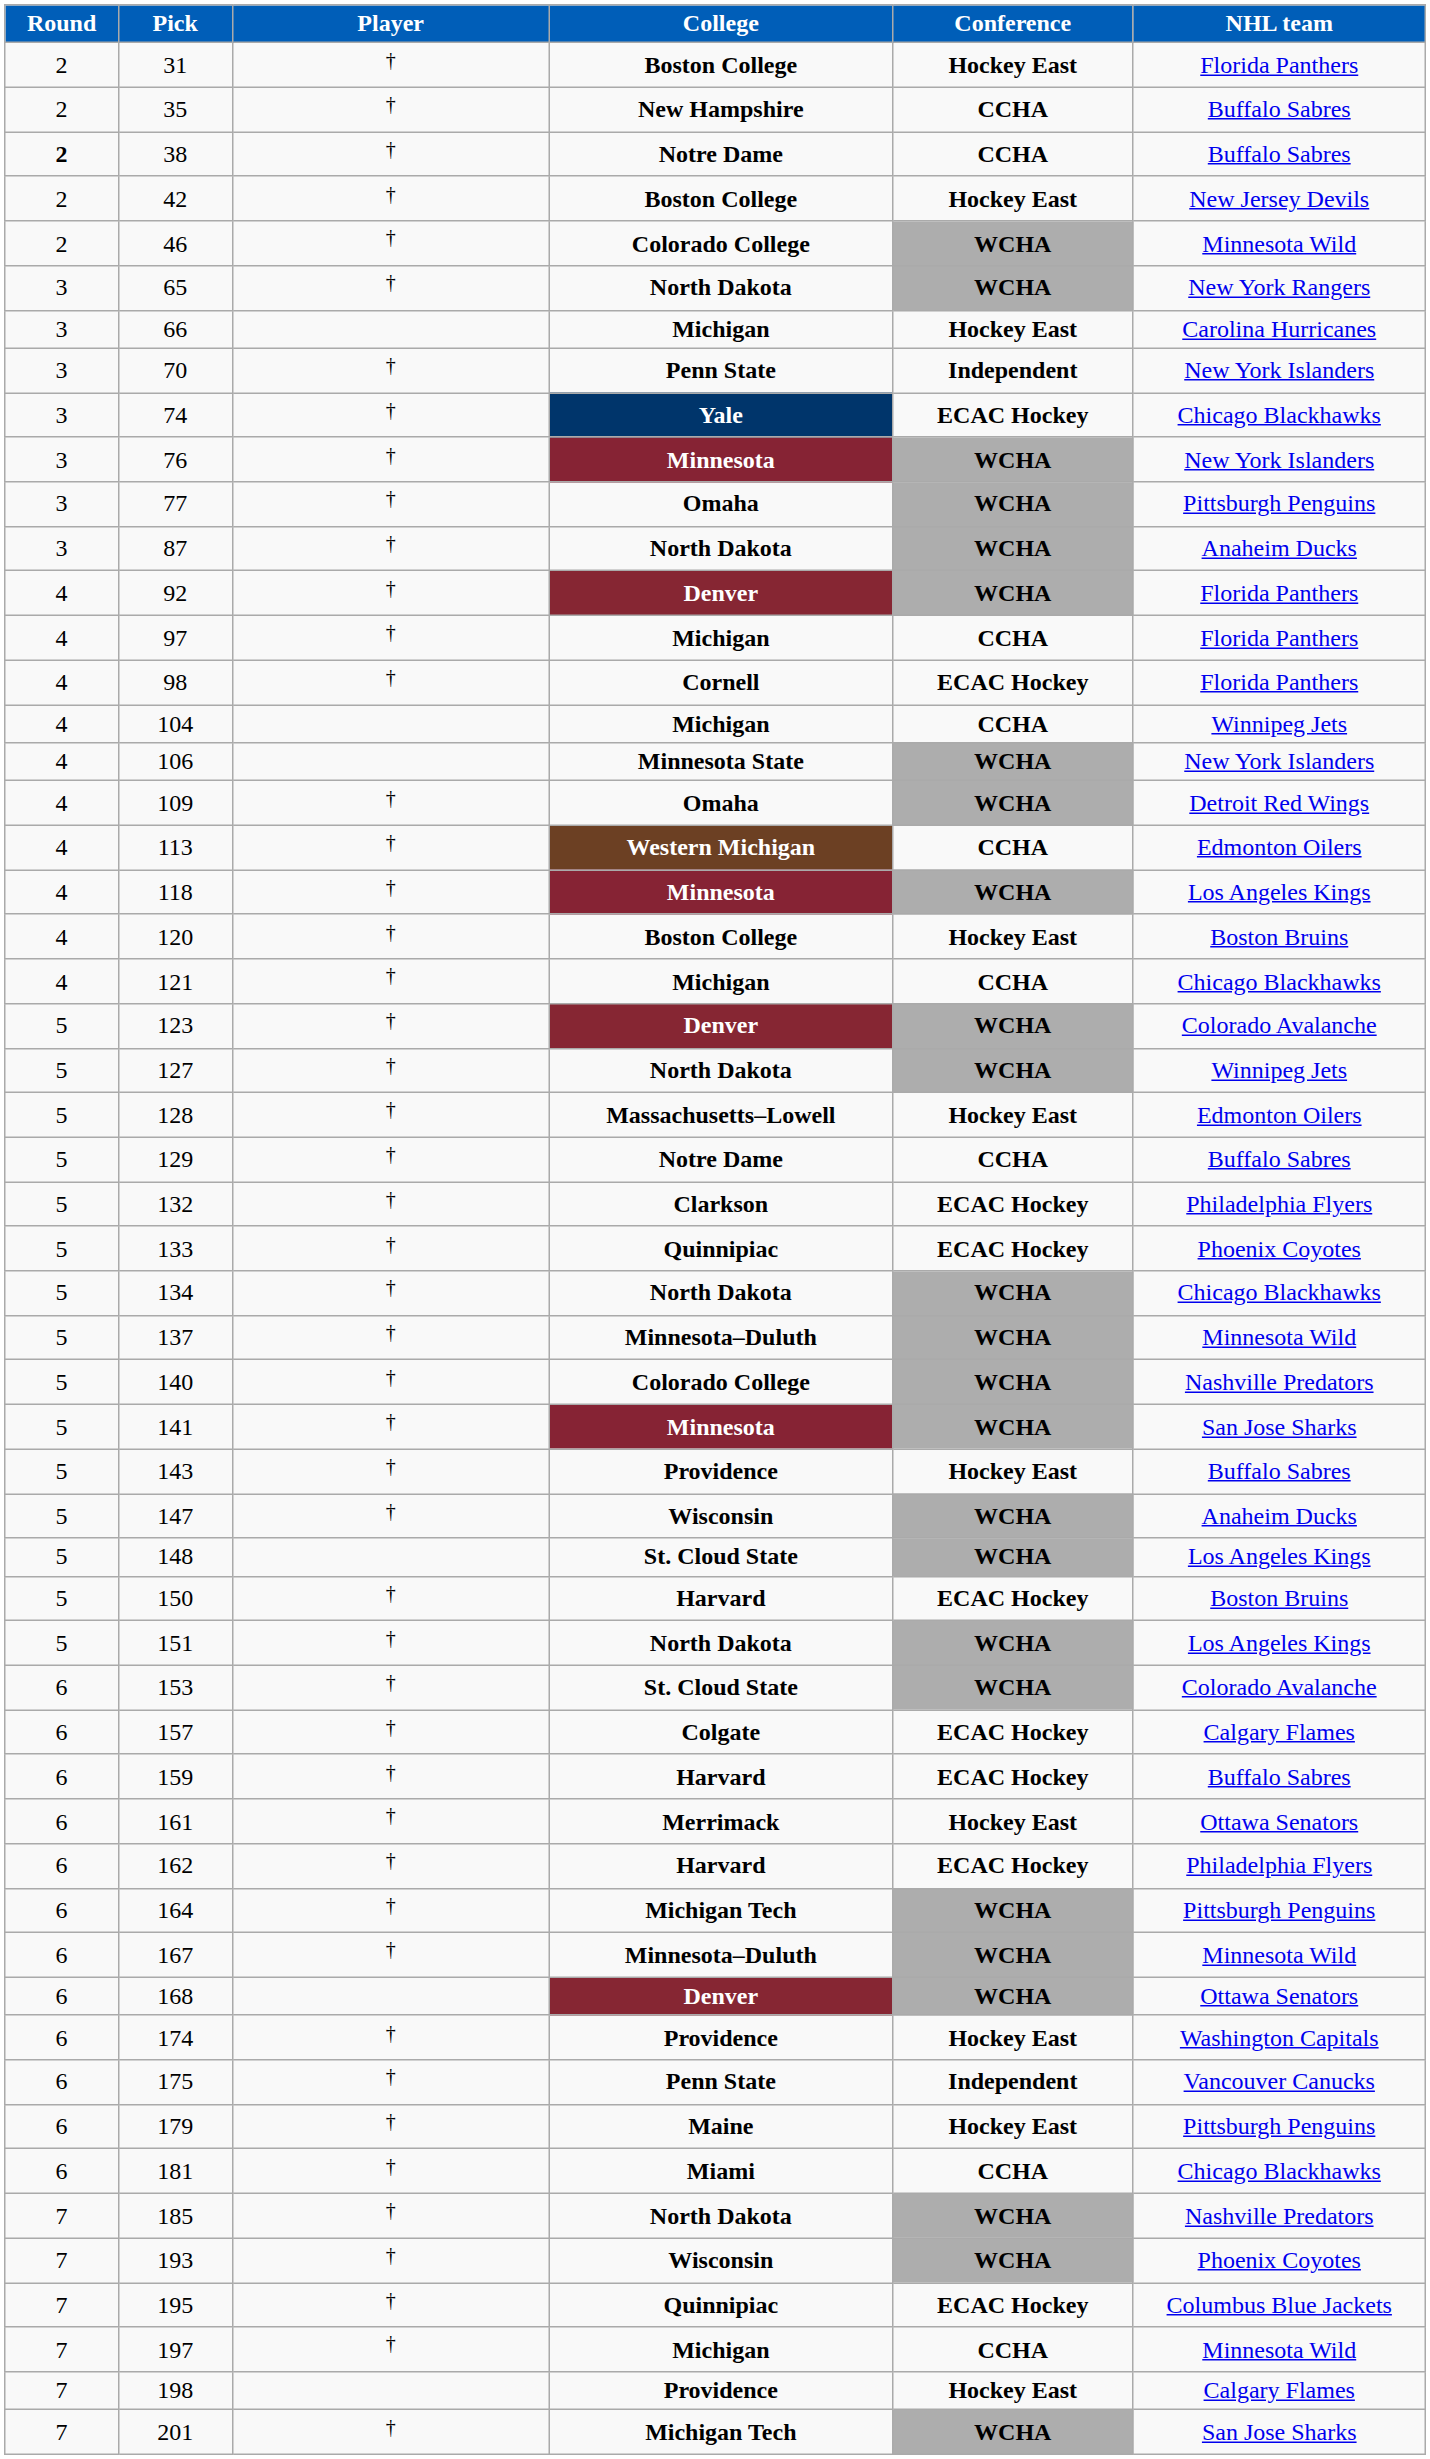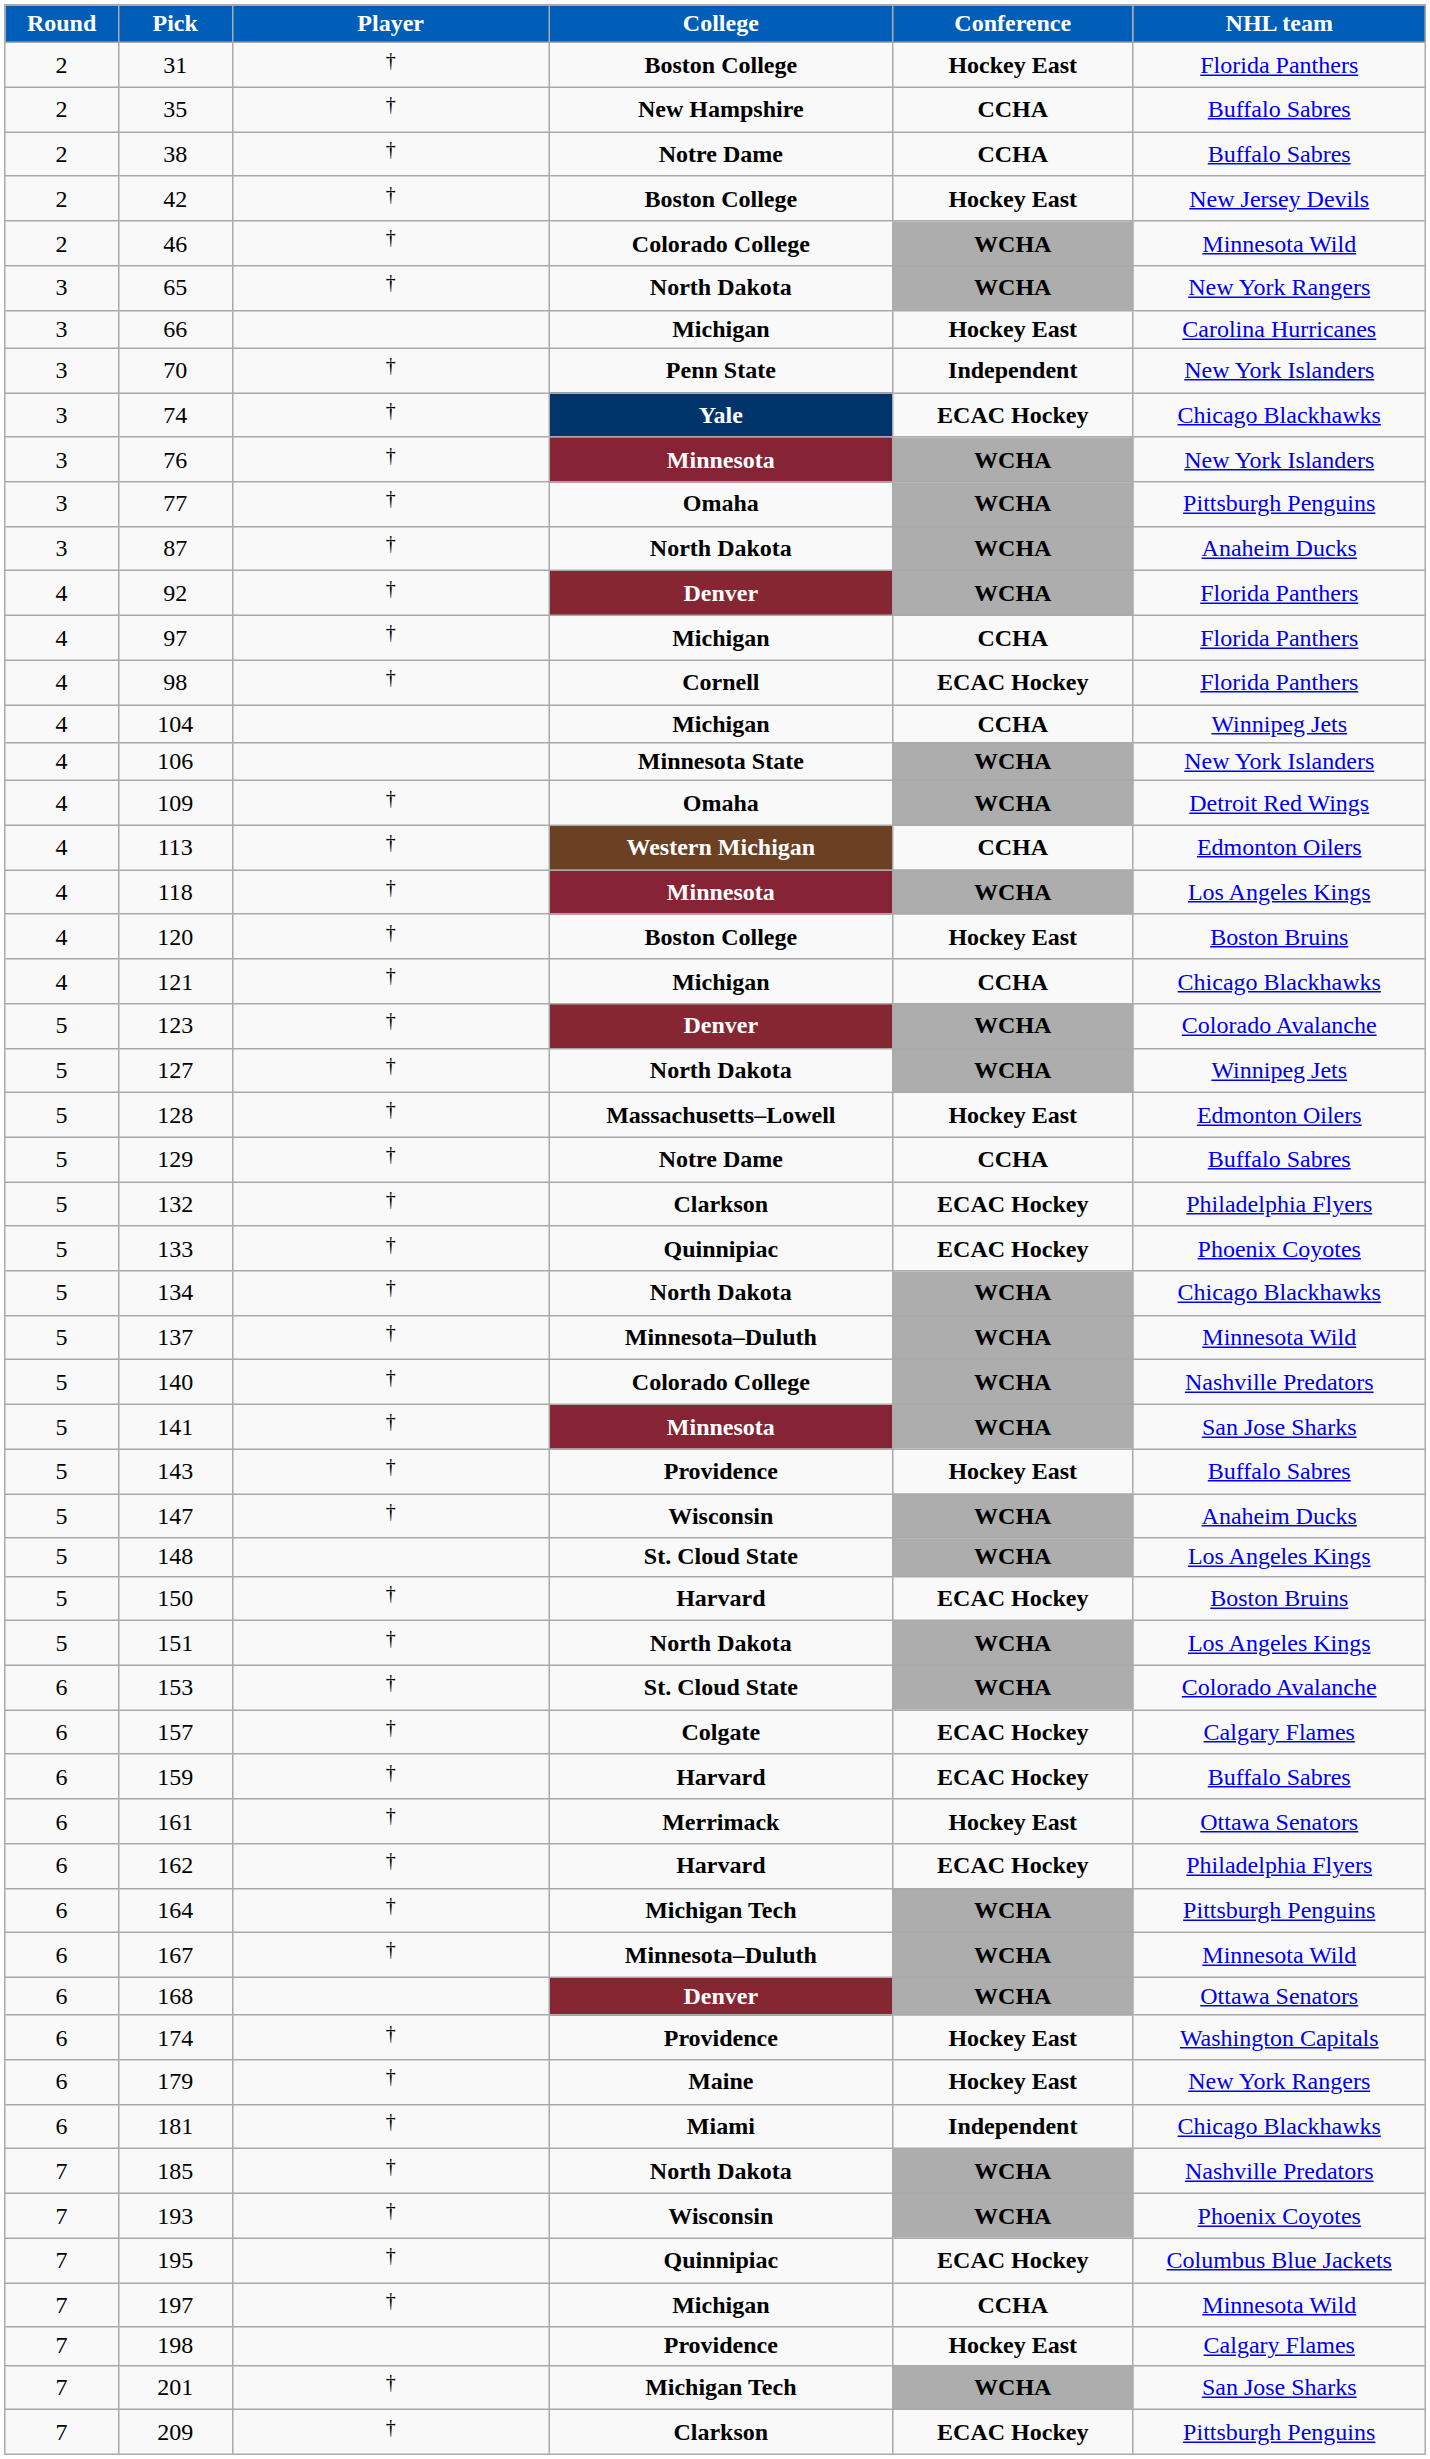(62, 153) bold -> (62, 153) normal
- row: (175, 2081)
(1279, 2126) Pittsburgh Penguins -> (1279, 2081) New York Rangers
(1013, 2170) CCHA -> (1013, 2126) Independent
+ row: (175, 2431)
